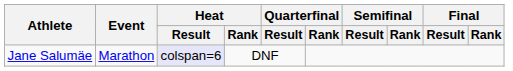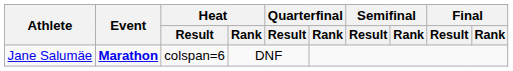(126, 56) normal -> (128, 56) bold
(191, 56) lavender background -> (195, 56) no background
